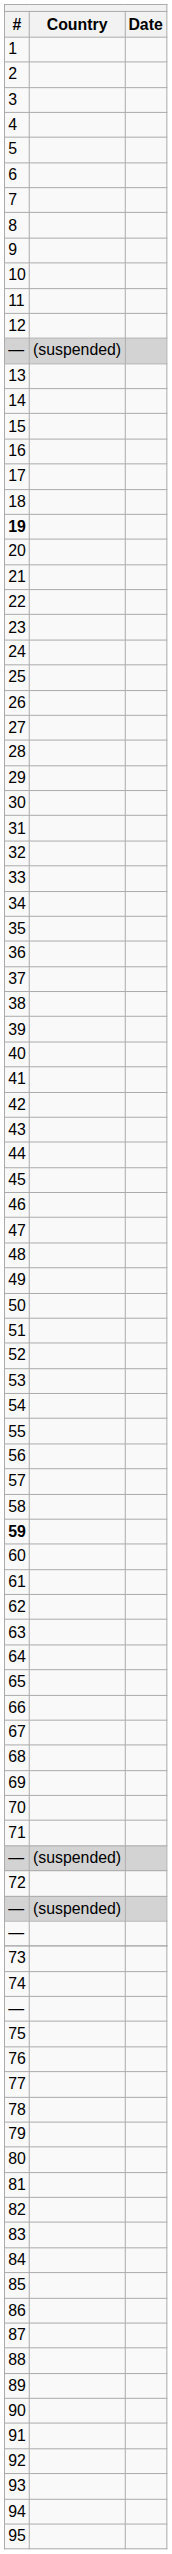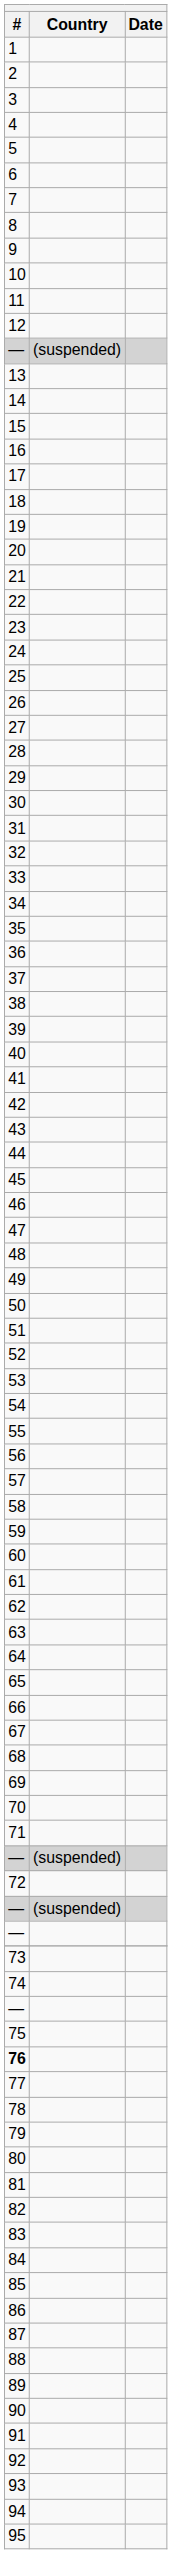(17, 526) bold -> (17, 526) normal
(17, 1531) bold -> (17, 1531) normal
(17, 2059) normal -> (17, 2059) bold
